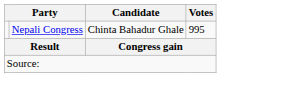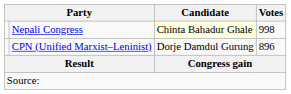(136, 30) no background -> (205, 30) lightyellow background
(197, 30) 995 -> (267, 30) 998
+ row: (82, 47)
